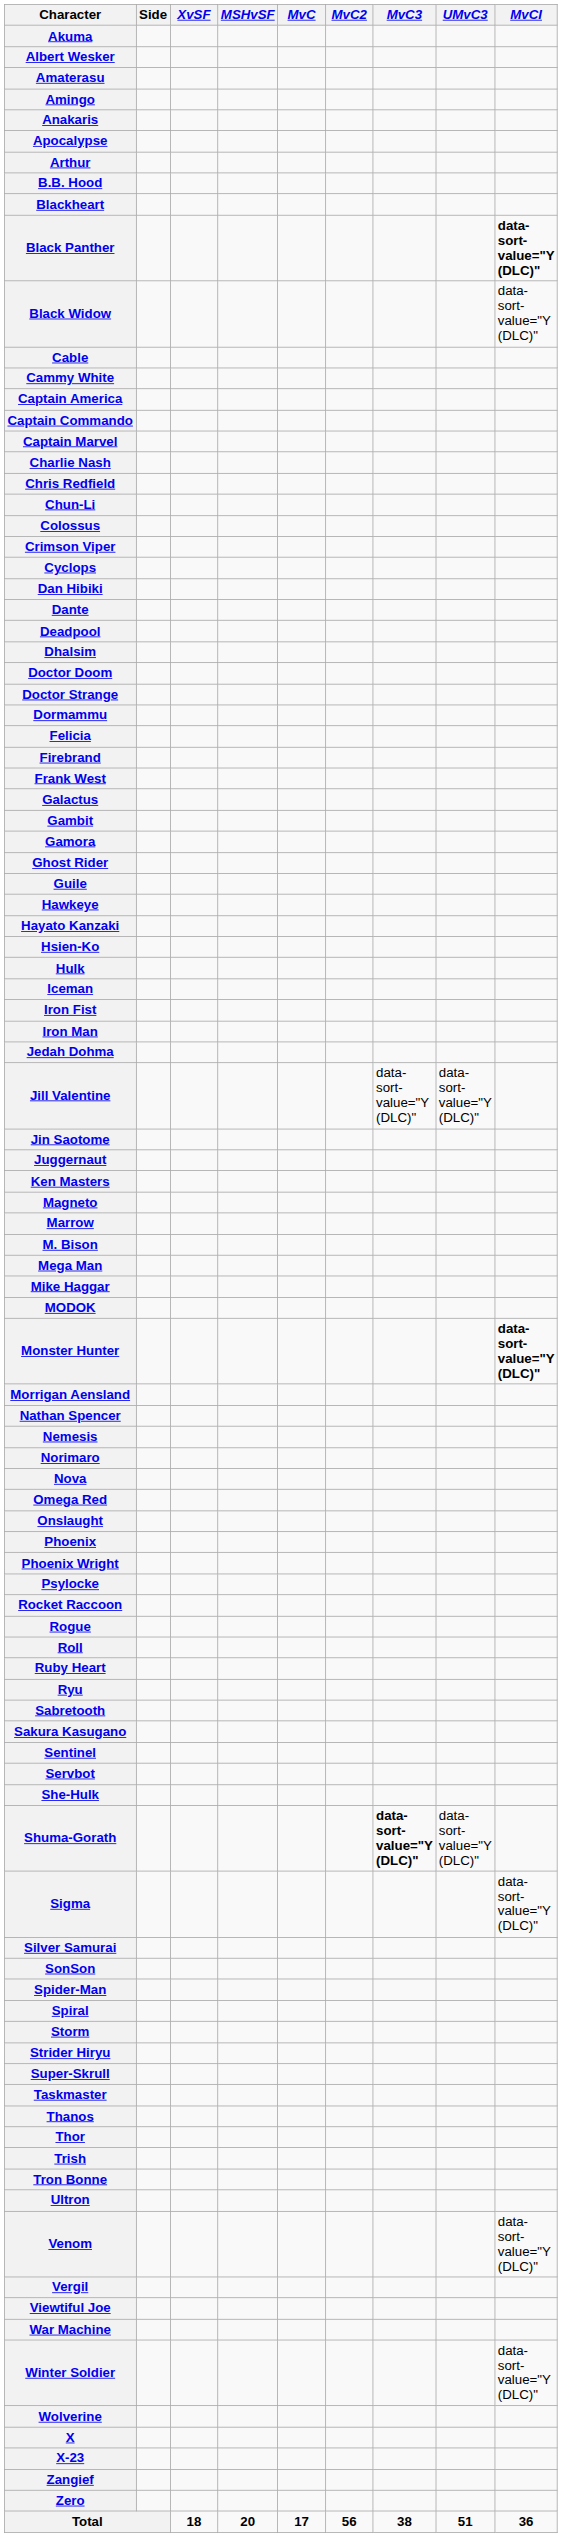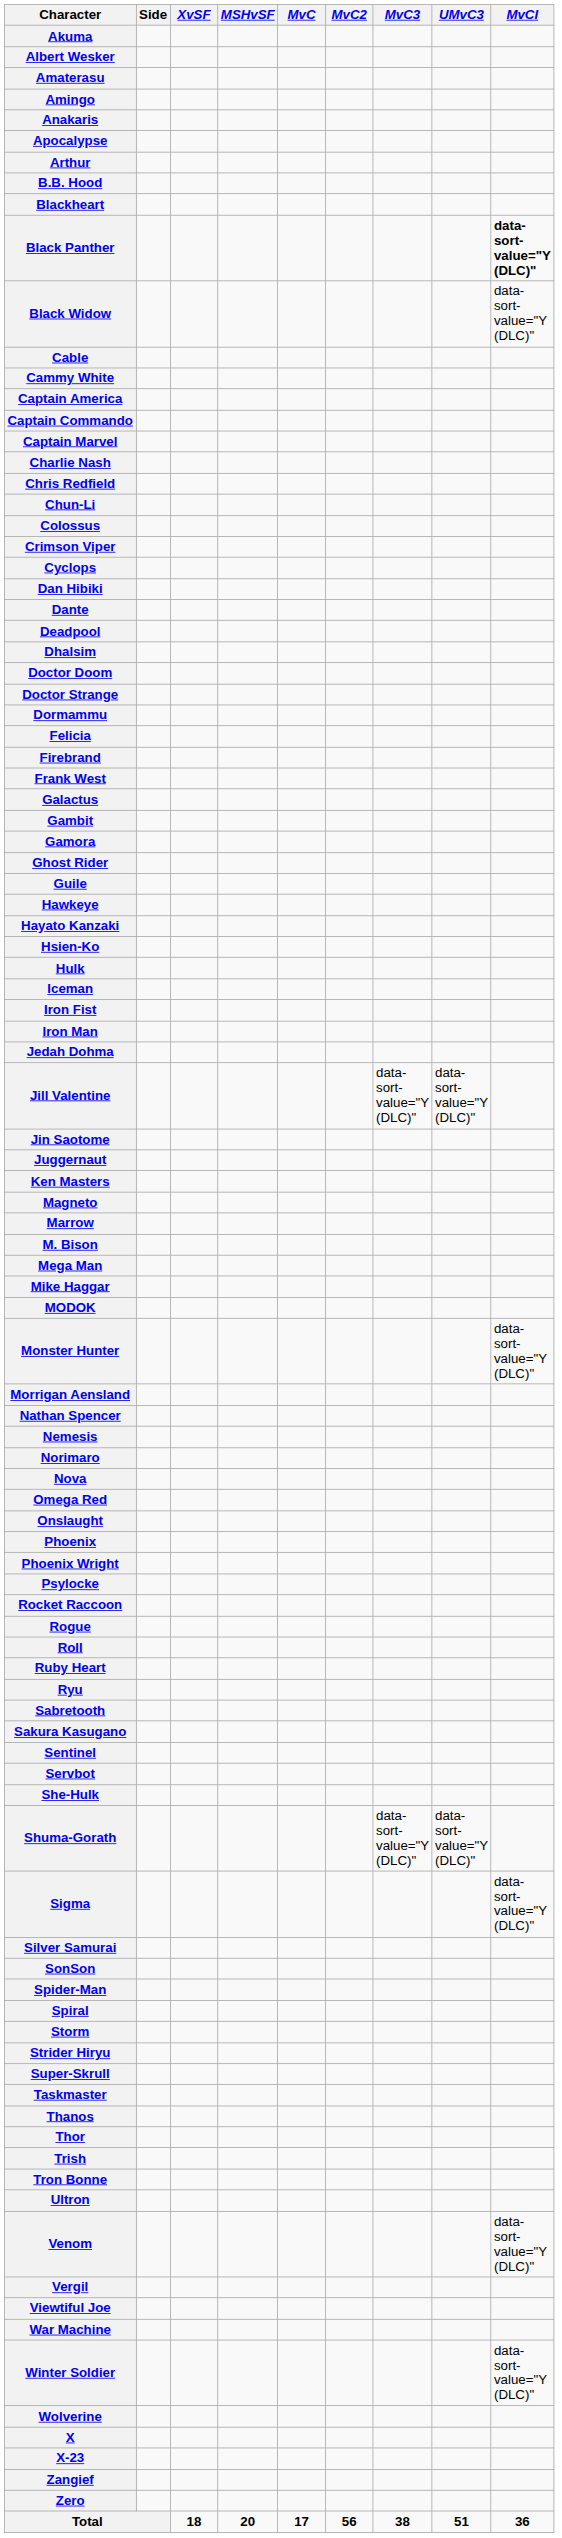(526, 1351) bold -> (521, 1351) normal
(404, 1838) bold -> (403, 1838) normal
